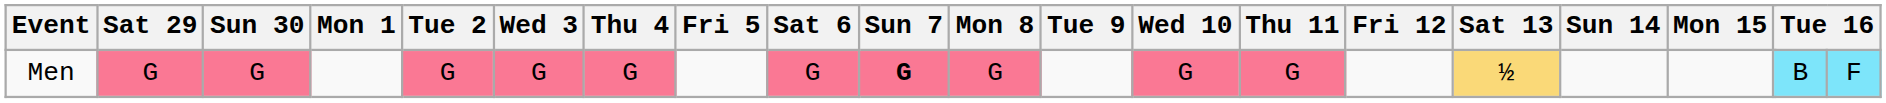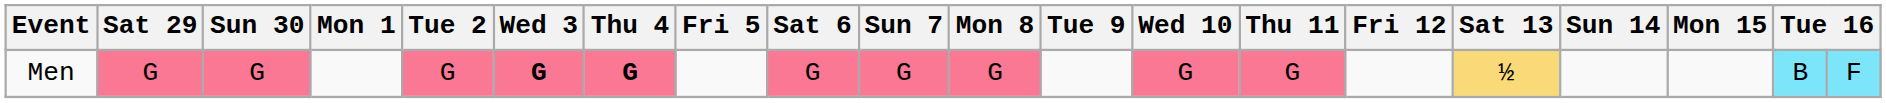(539, 73) normal -> (539, 73) bold
(630, 73) normal -> (630, 73) bold
(904, 73) bold -> (904, 73) normal
